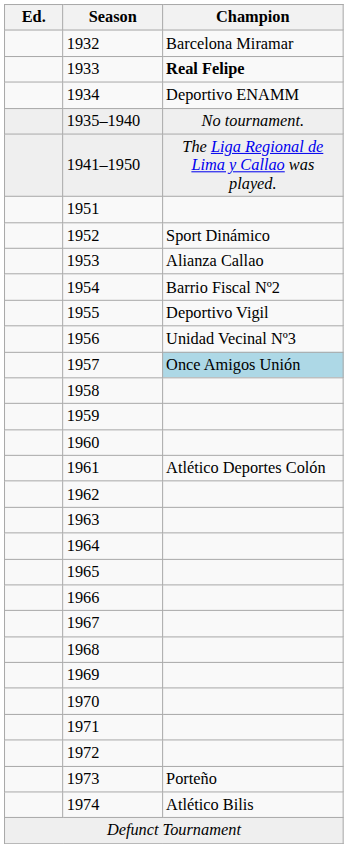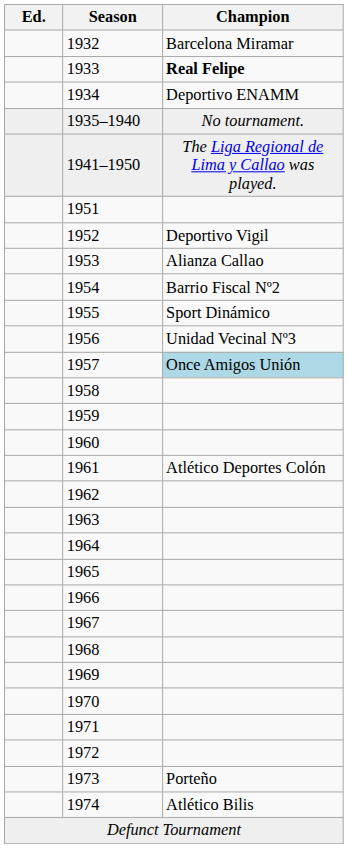(218, 235) Sport Dinámico -> (217, 235) Deportivo Vigil
(217, 312) Deportivo Vigil -> (218, 312) Sport Dinámico
